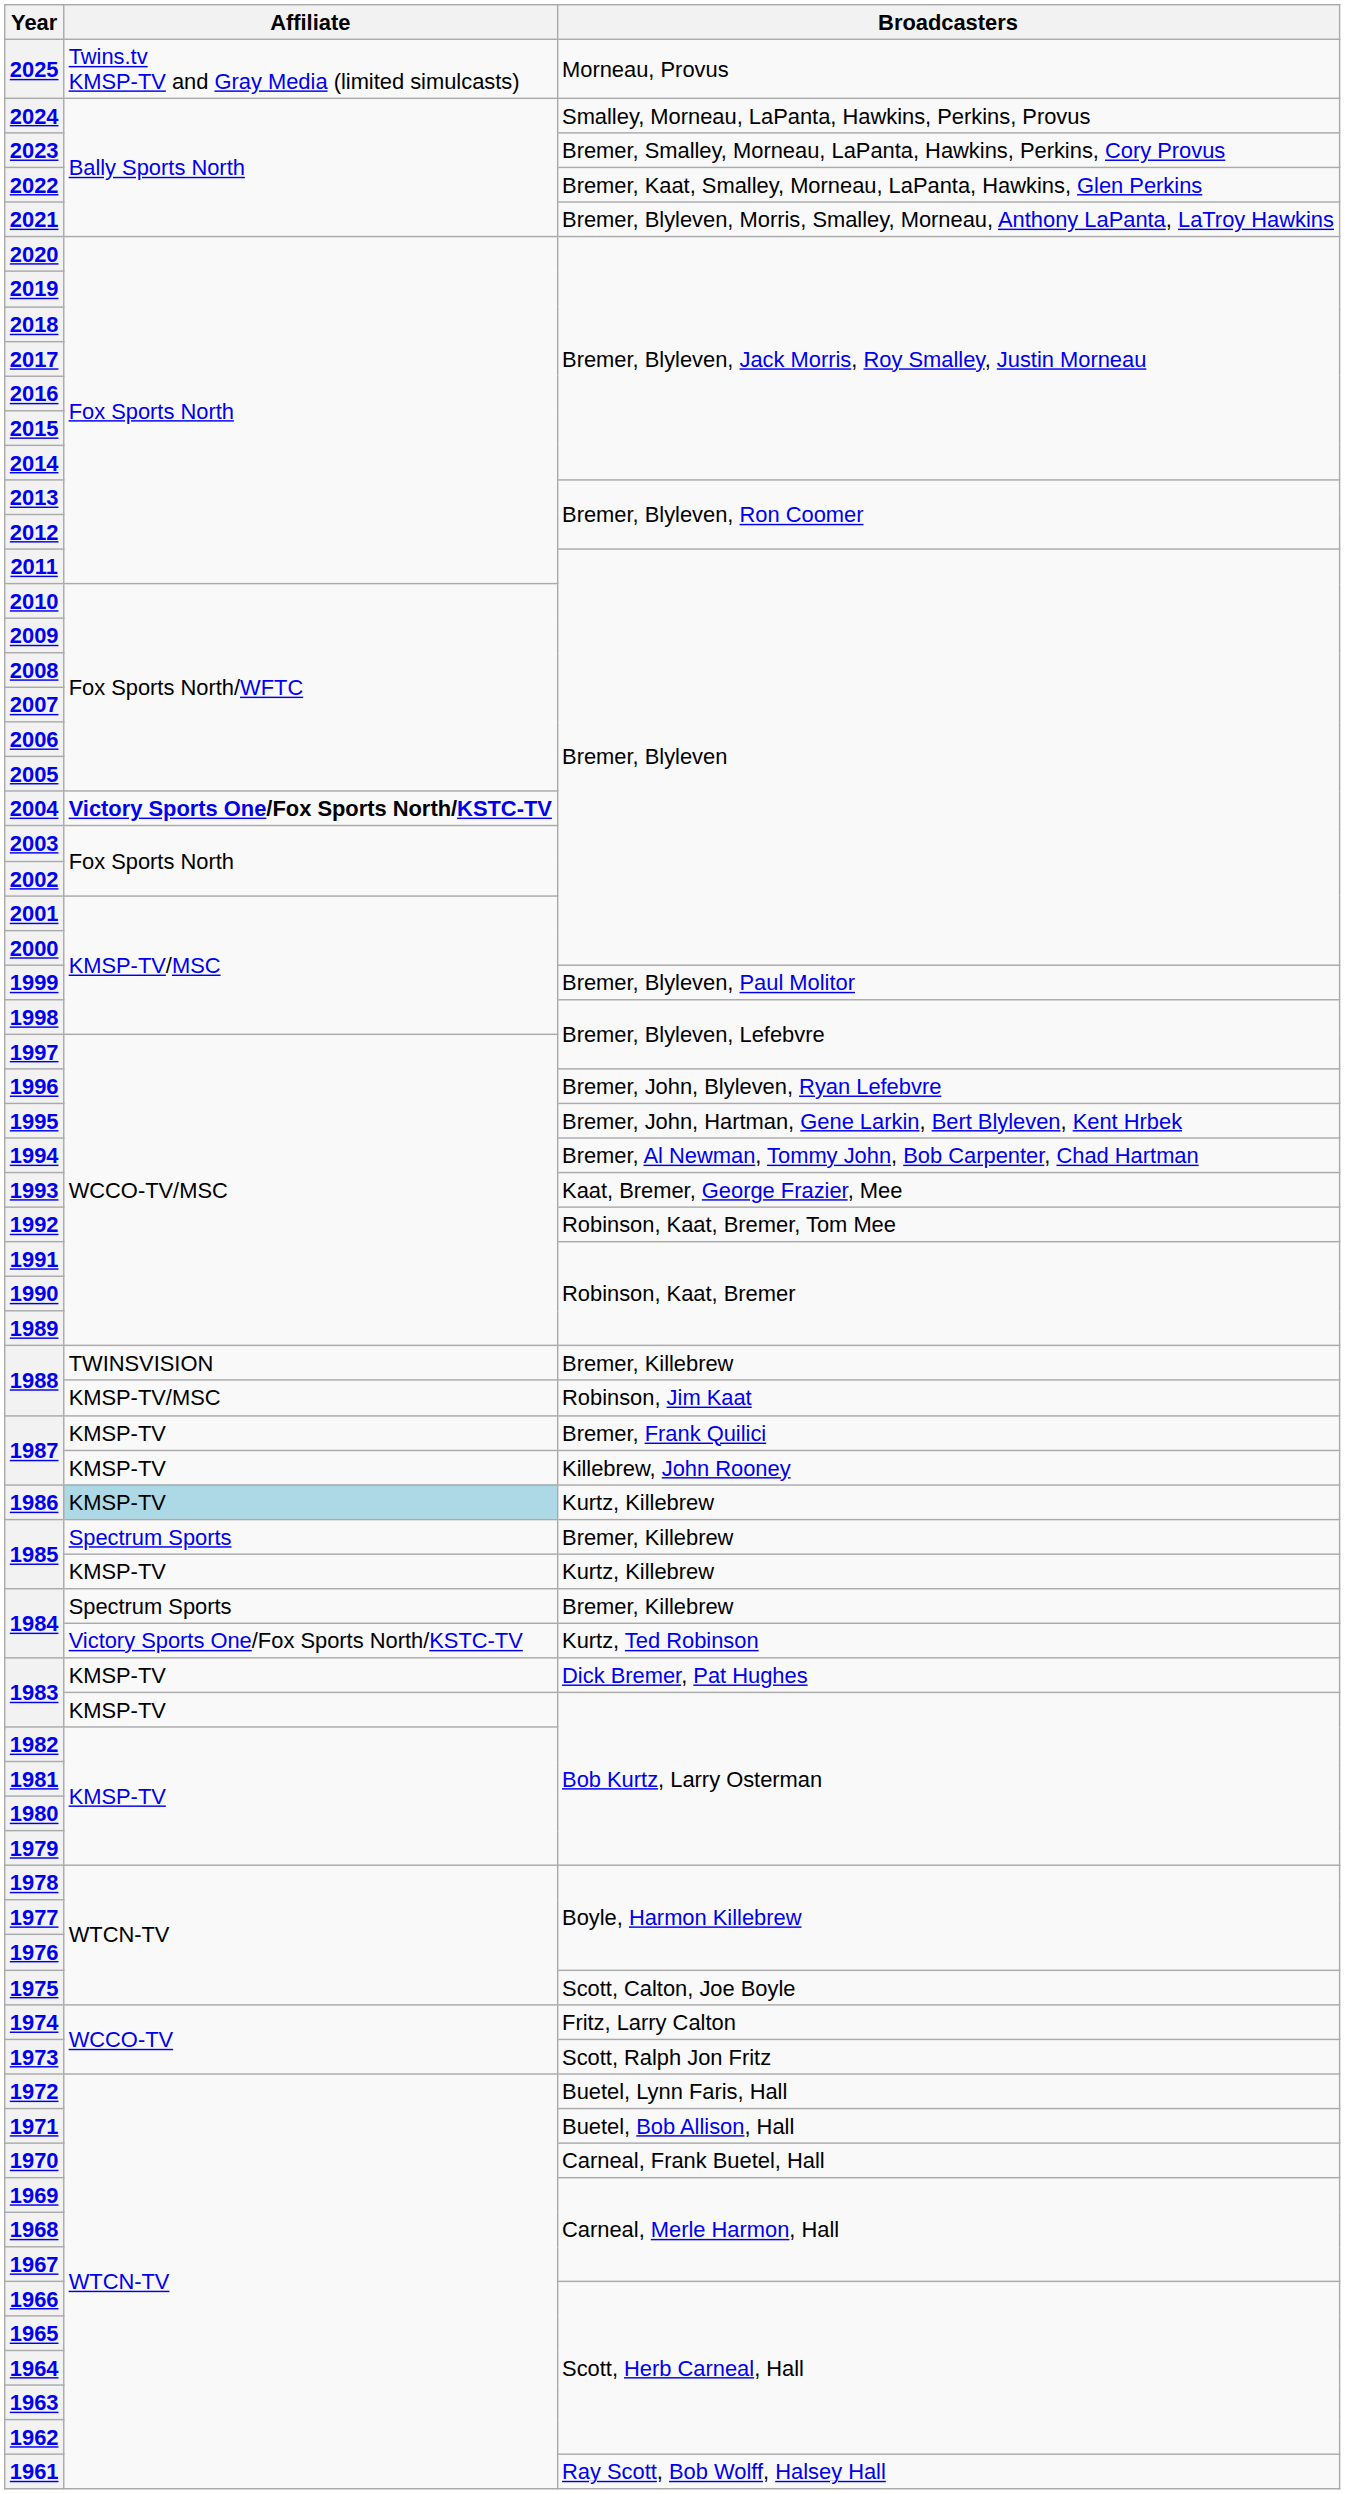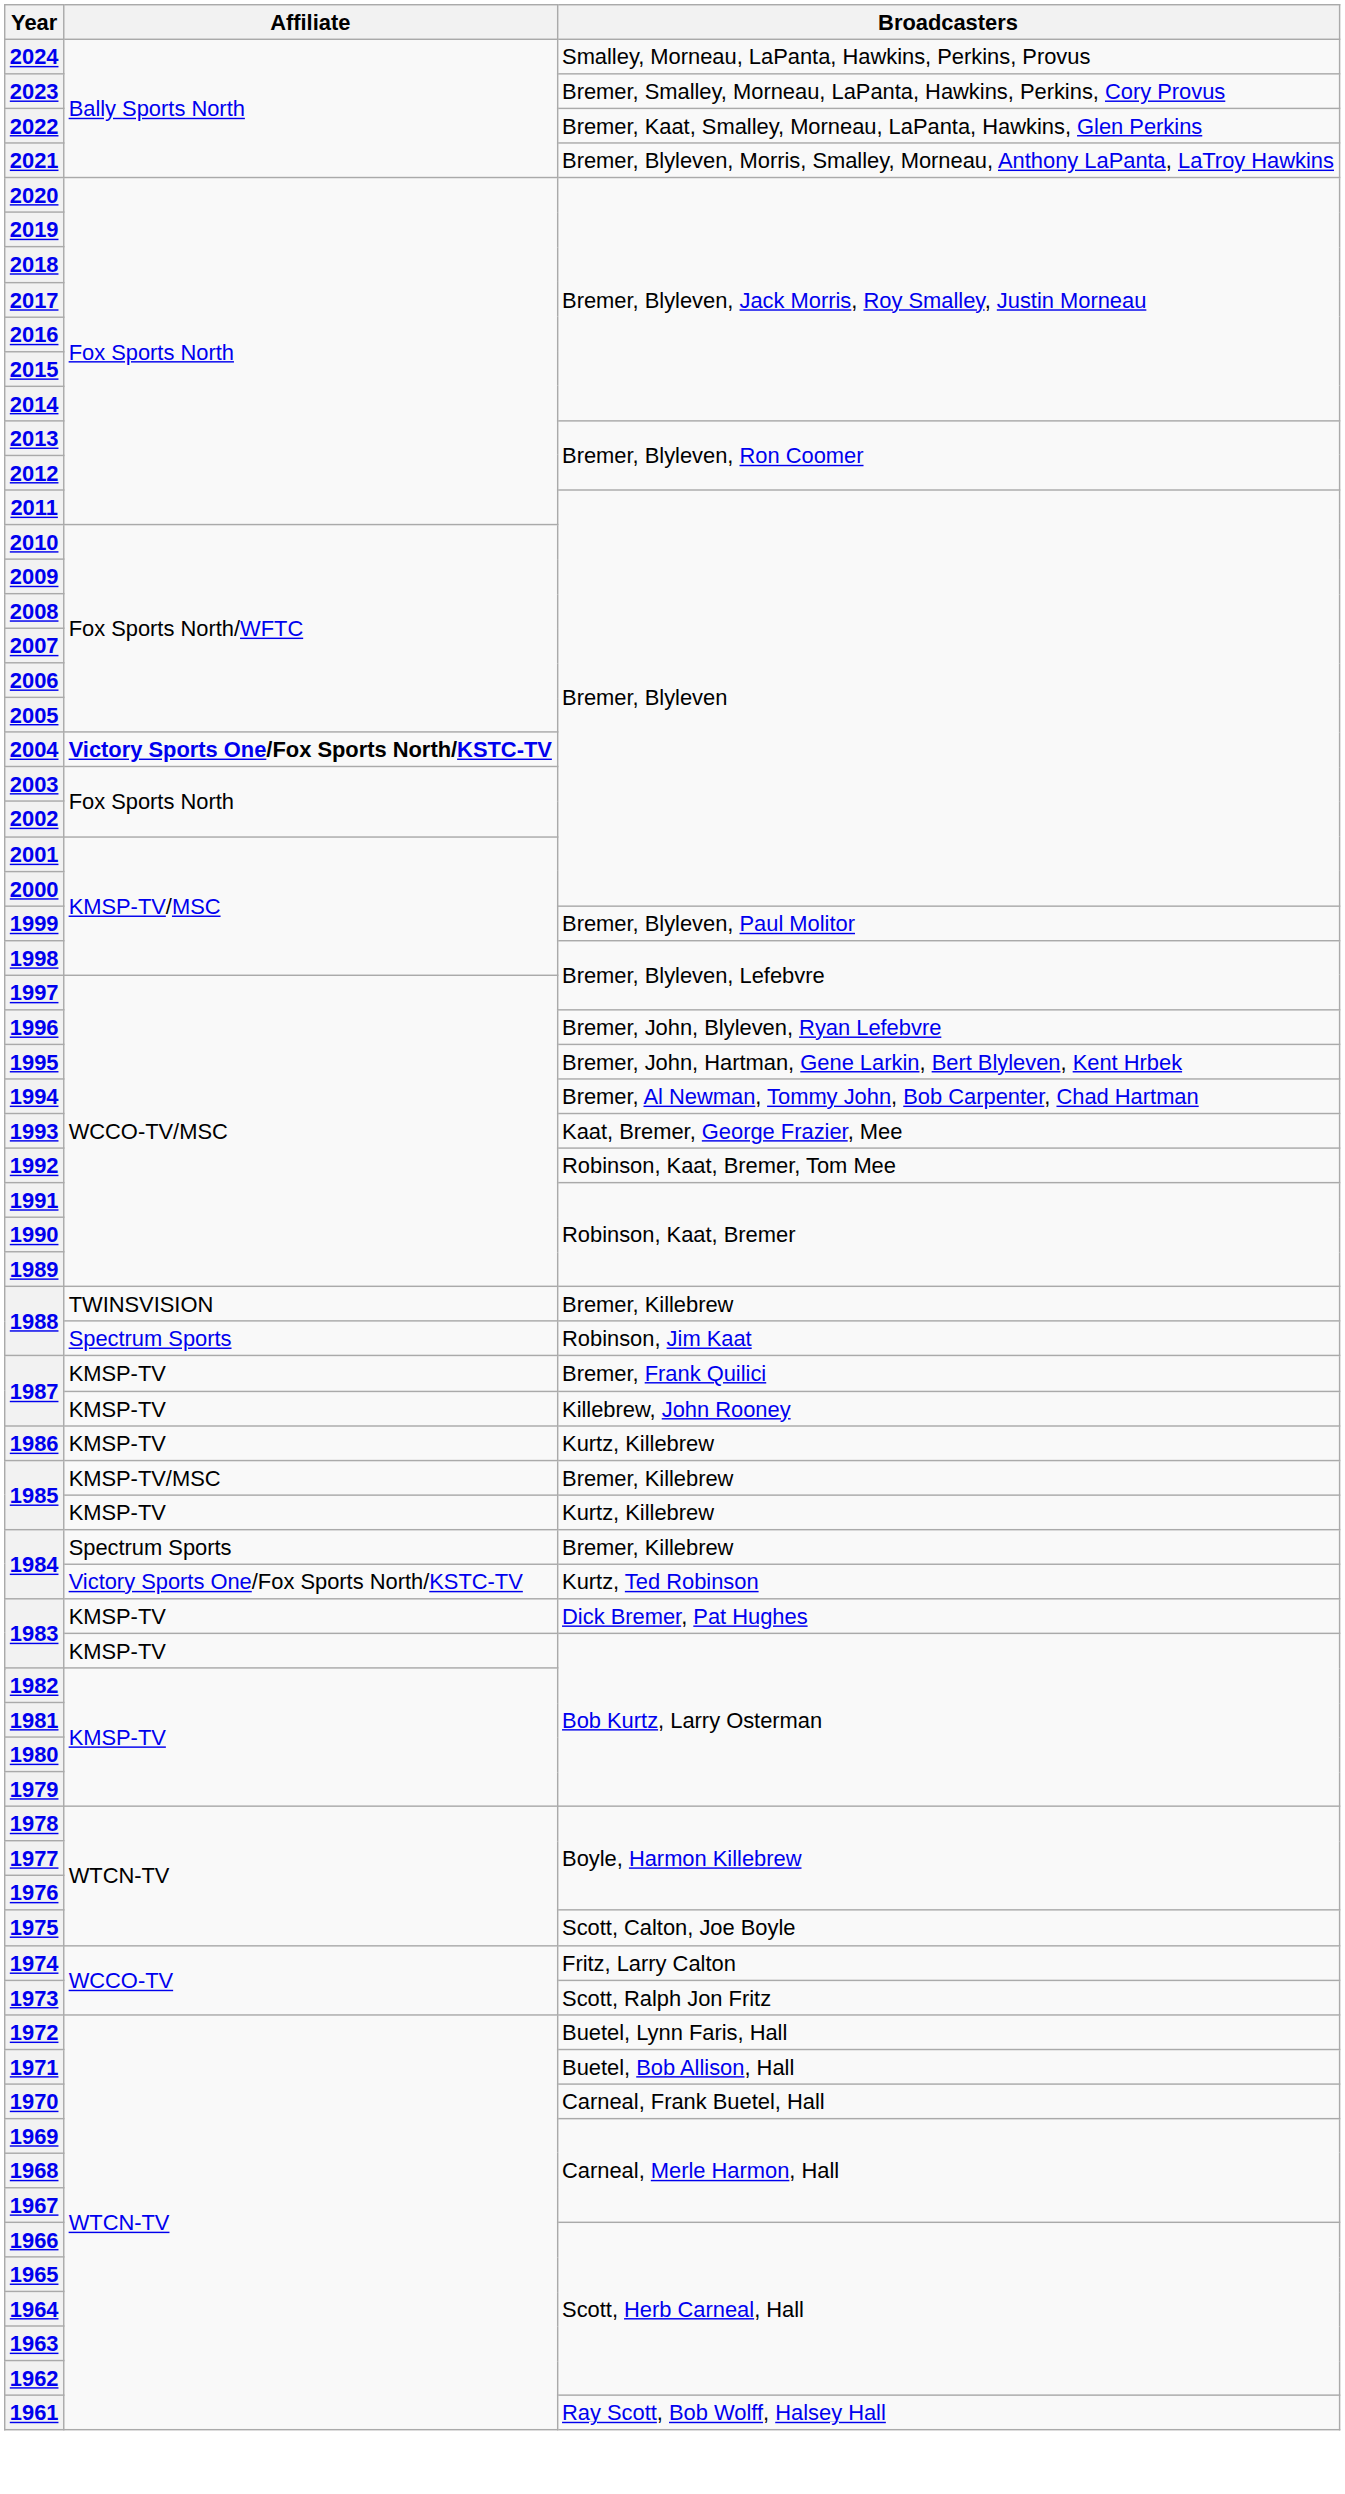- row: (34, 69)
(145, 1398) KMSP-TV/MSC -> (150, 1339) Spectrum Sports
(117, 1502) lightblue background -> (117, 1443) no background
(150, 1537) Spectrum Sports -> (145, 1478) KMSP-TV/MSC
